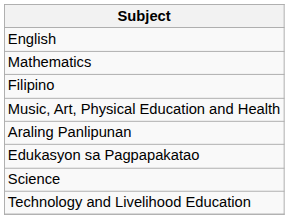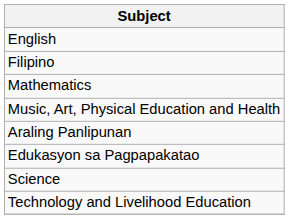(50, 62) Mathematics -> (31, 62) Filipino
(31, 86) Filipino -> (50, 86) Mathematics
